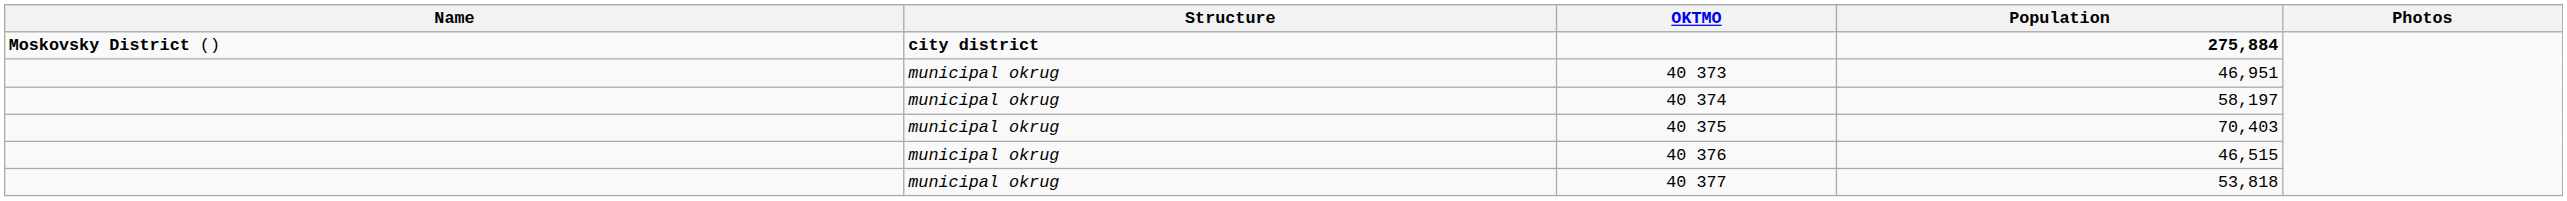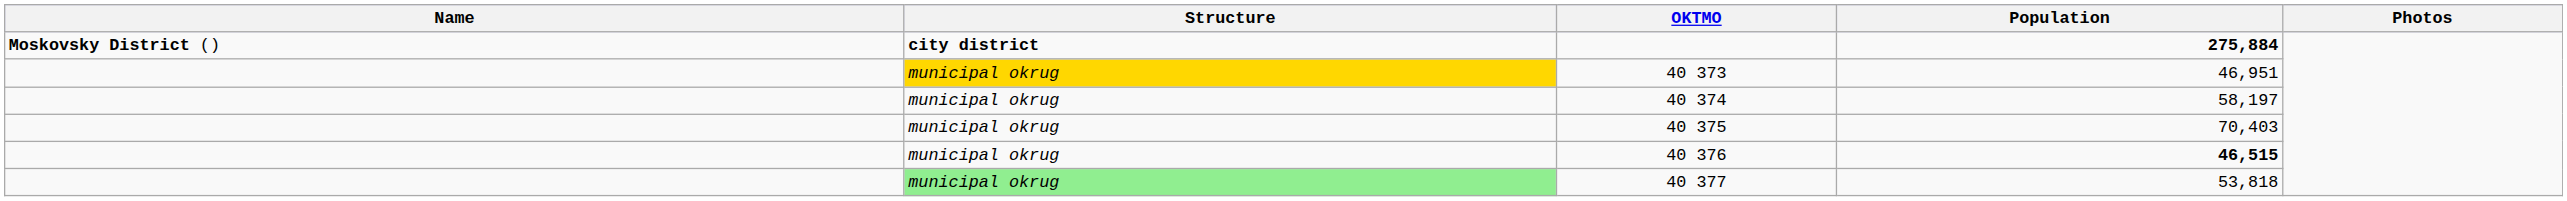(984, 73) no background -> (984, 73) gold background
(2248, 155) normal -> (2248, 155) bold
(984, 182) no background -> (984, 182) lightgreen background
